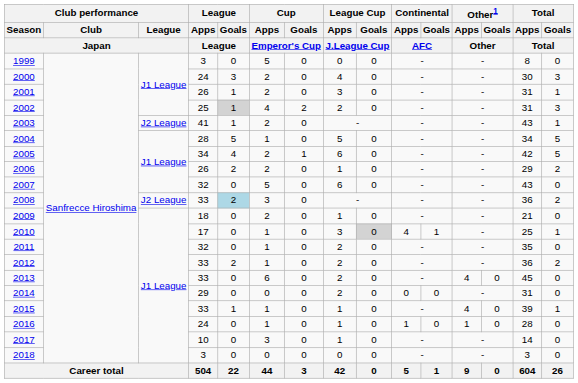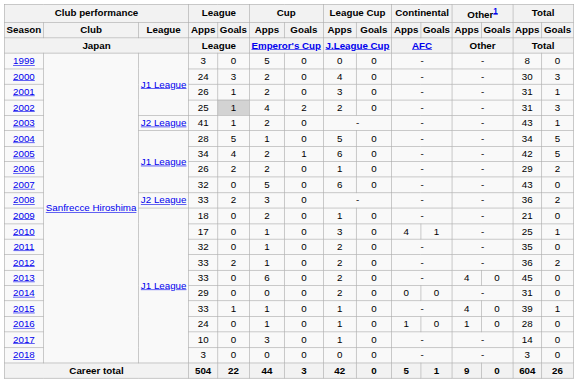(233, 200) lightblue background -> (233, 200) no background
(374, 231) lightgrey background -> (374, 231) no background
